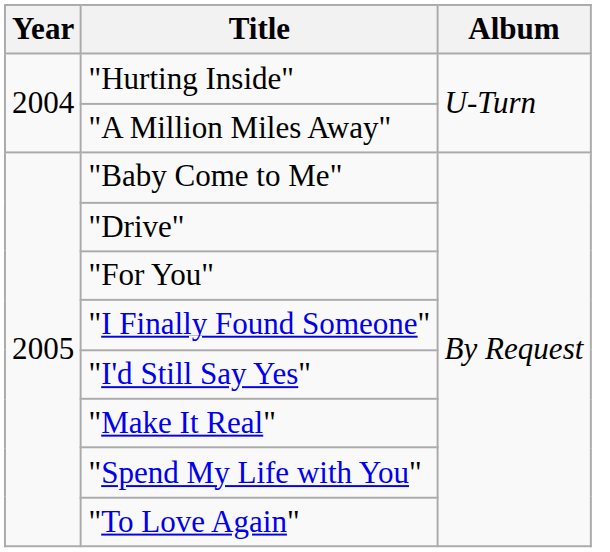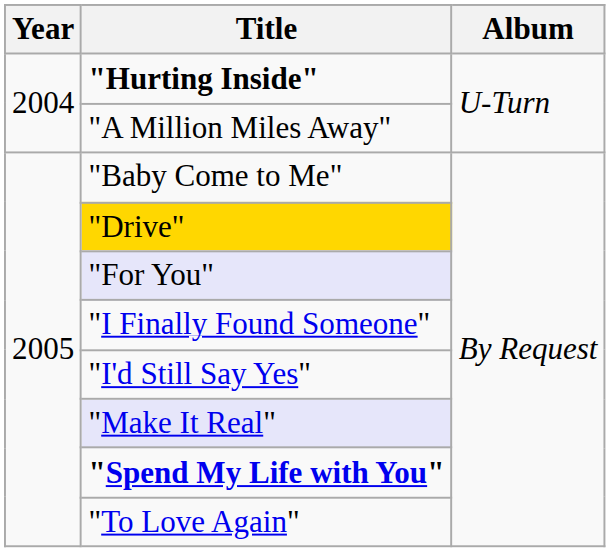(191, 78) normal -> (204, 78) bold
(137, 226) no background -> (137, 226) gold background
(151, 275) no background -> (151, 275) lavender background
(182, 422) no background -> (182, 422) lavender background
(255, 472) normal -> (266, 472) bold
